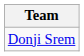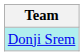(42, 39) no background -> (42, 39) paleturquoise background
